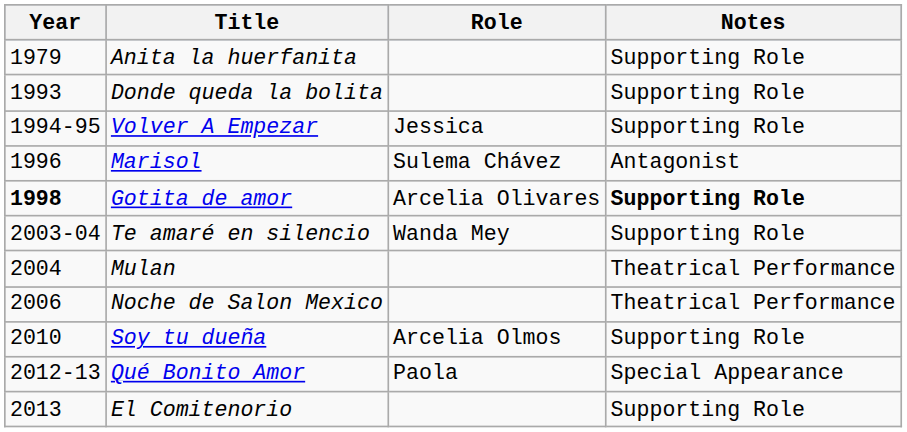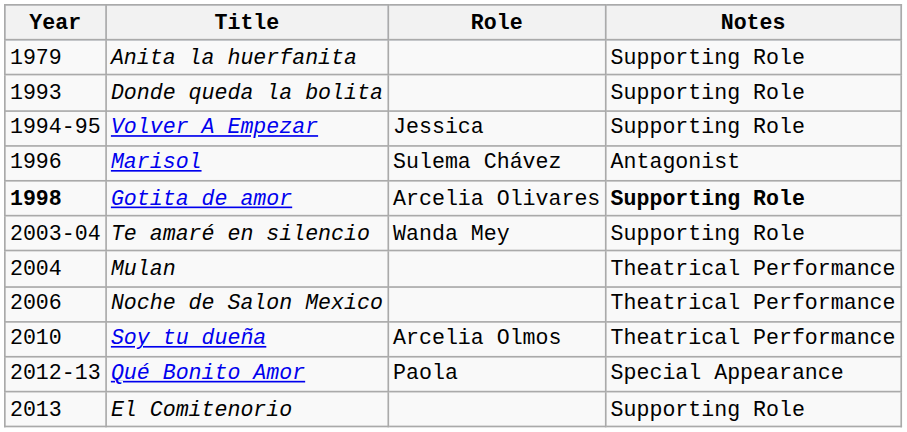(708, 339) Supporting Role -> (753, 339) Theatrical Performance
